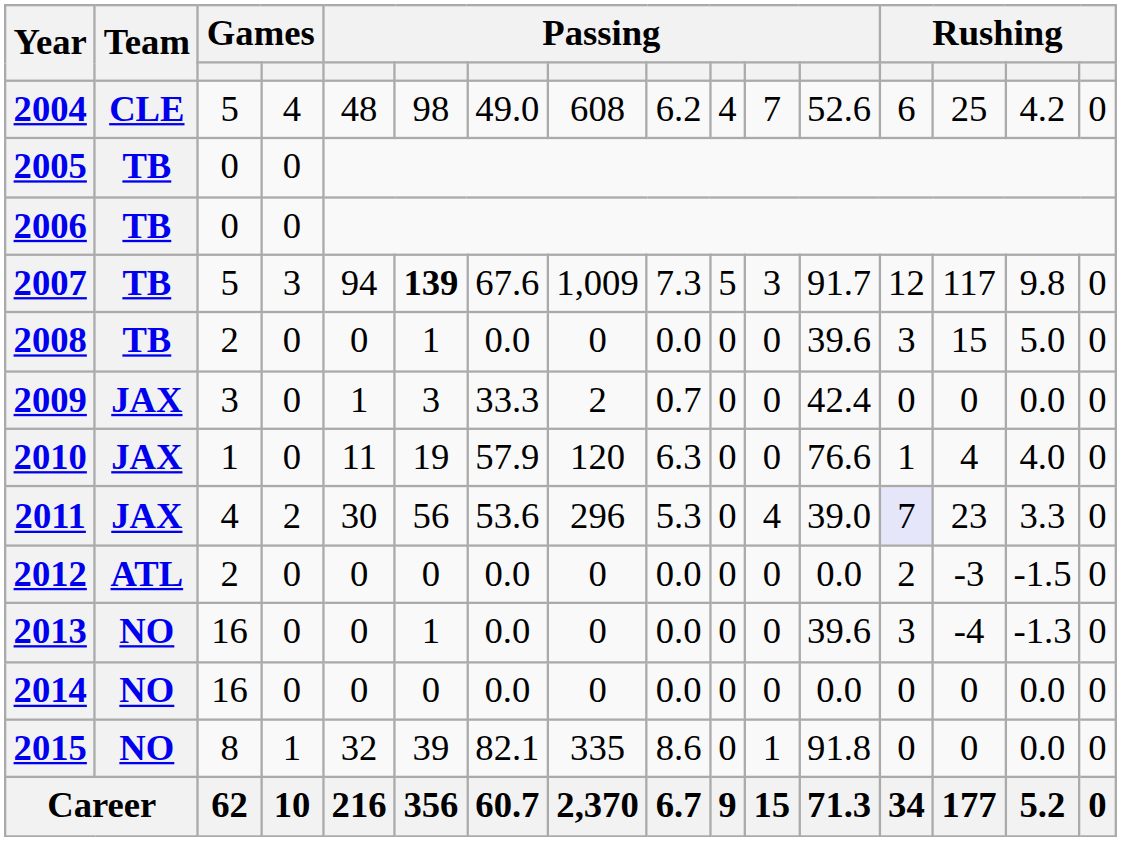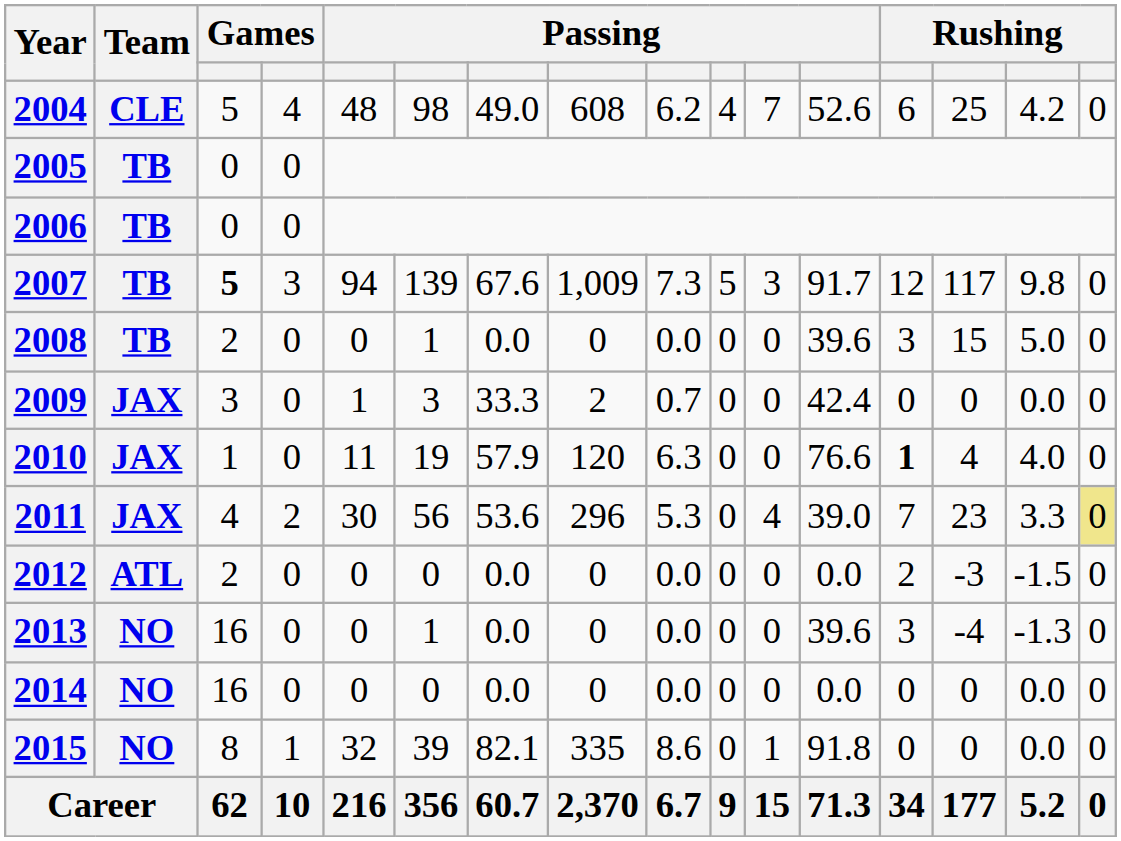(230, 282) normal -> (230, 282) bold
(431, 282) bold -> (431, 282) normal
(906, 457) normal -> (906, 457) bold
(906, 515) lavender background -> (906, 515) no background
(1098, 515) no background -> (1098, 515) khaki background
